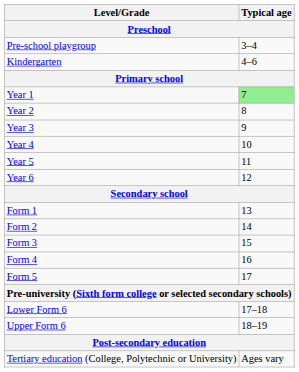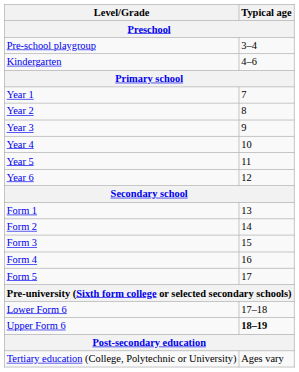(244, 95) lightgreen background -> (244, 95) no background
(254, 326) normal -> (254, 326) bold
